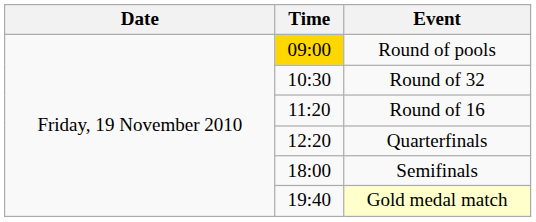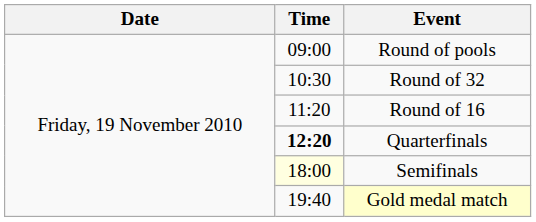(309, 49) gold background -> (309, 49) no background
(309, 140) normal -> (309, 140) bold
(309, 170) no background -> (309, 170) lightyellow background
